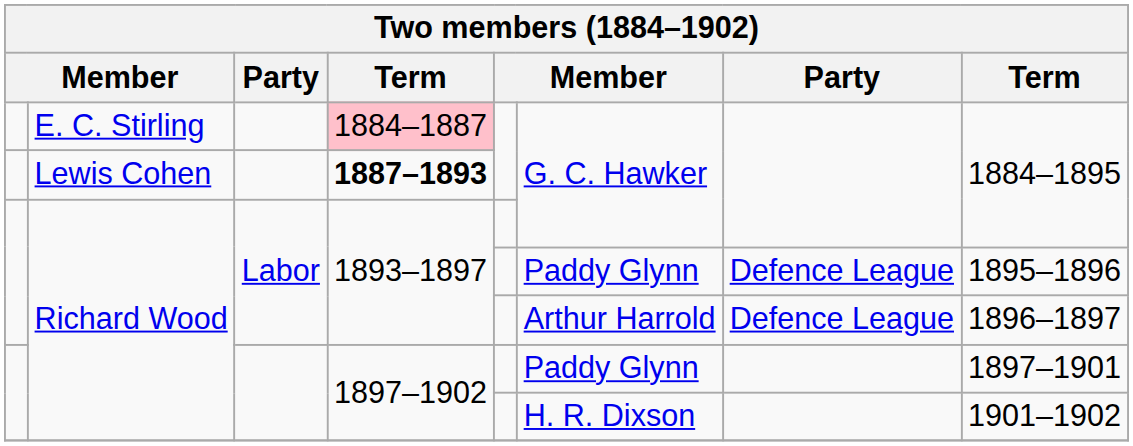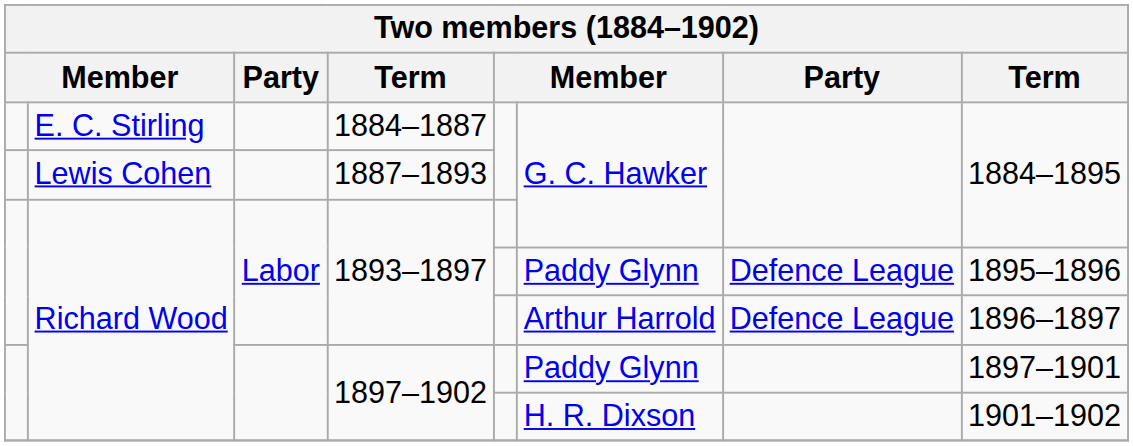(411, 125) pink background -> (411, 125) no background
(411, 174) bold -> (411, 174) normal
